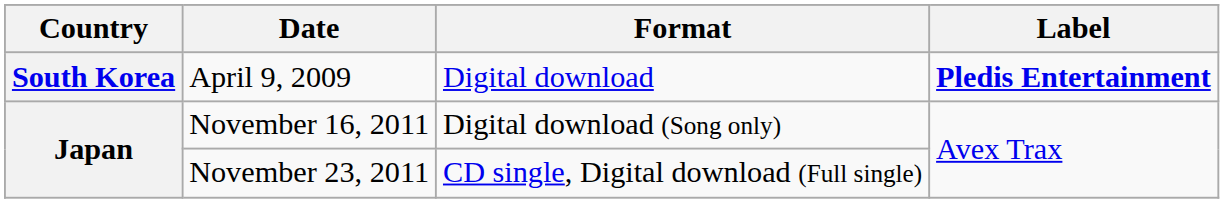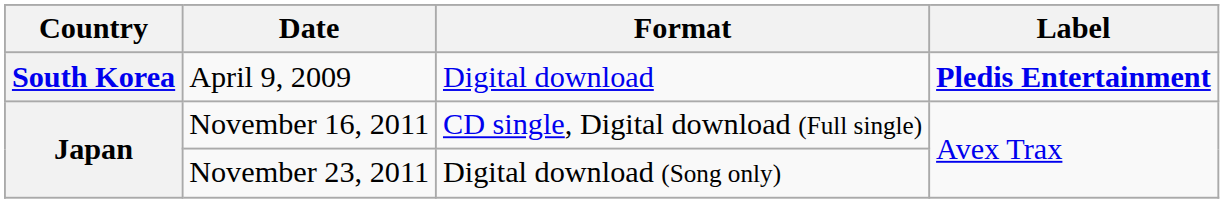(612, 124) Digital download (Song only) -> (683, 124) CD single, Digital download (Full single)
(683, 172) CD single, Digital download (Full single) -> (612, 172) Digital download (Song only)
